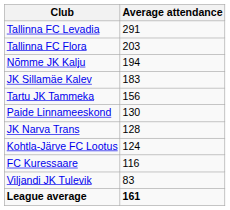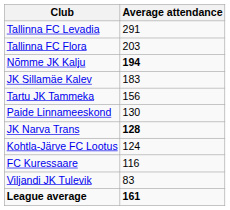(131, 63) normal -> (131, 63) bold
(131, 130) normal -> (131, 130) bold
